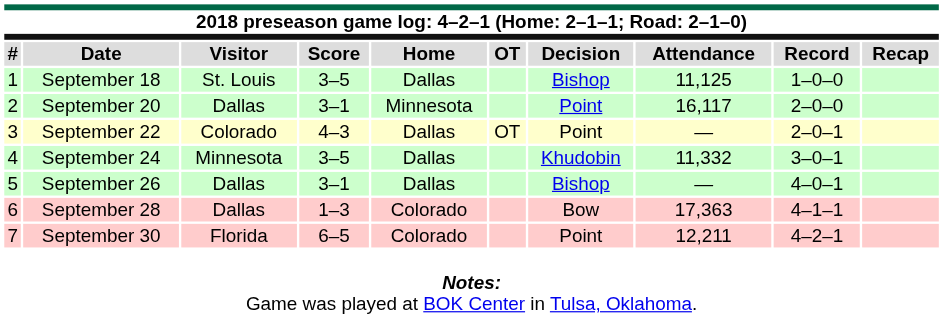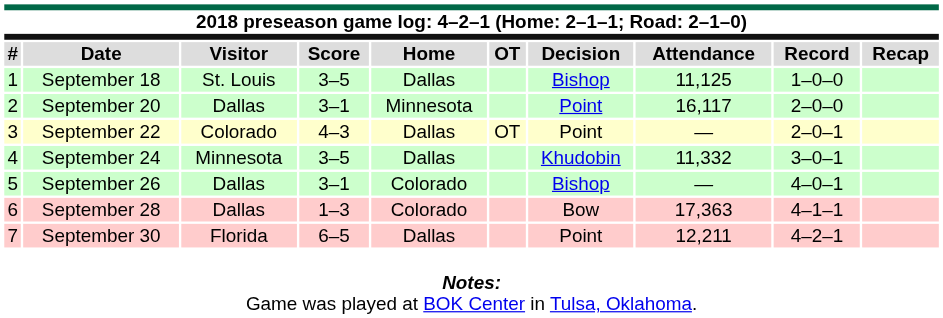(429, 183) Dallas -> (429, 183) Colorado
(429, 235) Colorado -> (429, 235) Dallas
